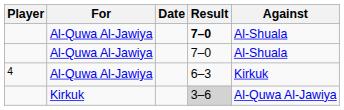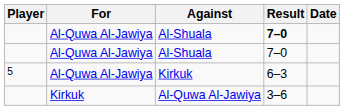columns swapped: (285, 14) <-> (172, 14)
(10, 72) 4 -> (10, 72) 5
(201, 95) lightgrey background -> (277, 95) no background
